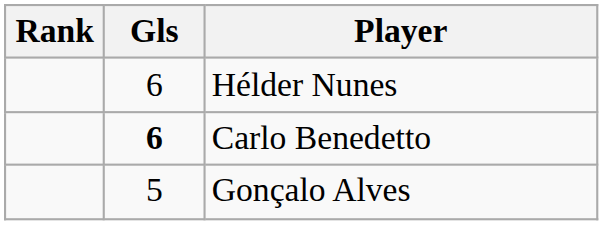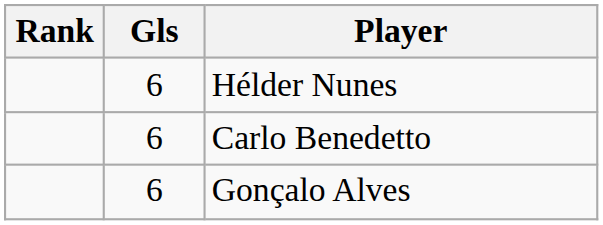(154, 137) bold -> (154, 137) normal
(154, 191) 5 -> (154, 191) 6
